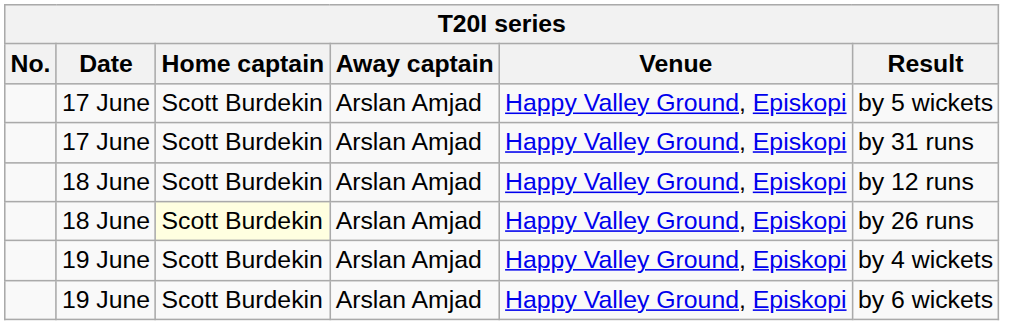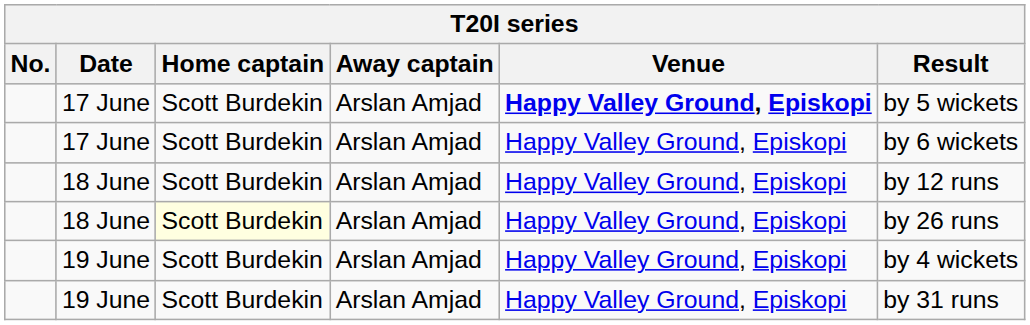(676, 102) normal -> (688, 102) bold
(916, 142) by 31 runs -> (951, 142) by 6 wickets
(926, 299) by 6 wickets -> (941, 299) by 31 runs
